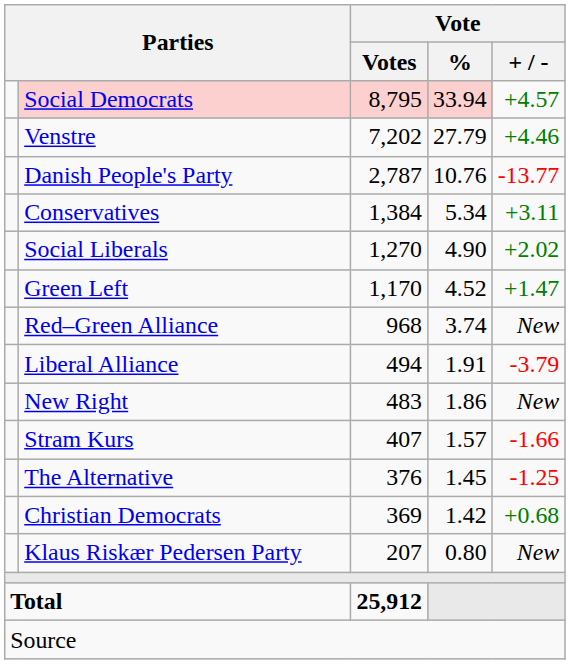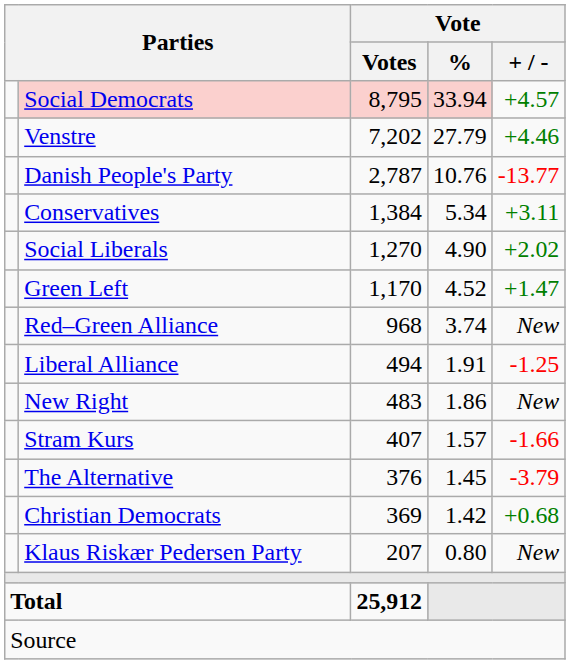(534, 363) -3.79 -> (534, 363) -1.25
(534, 477) -1.25 -> (534, 477) -3.79
